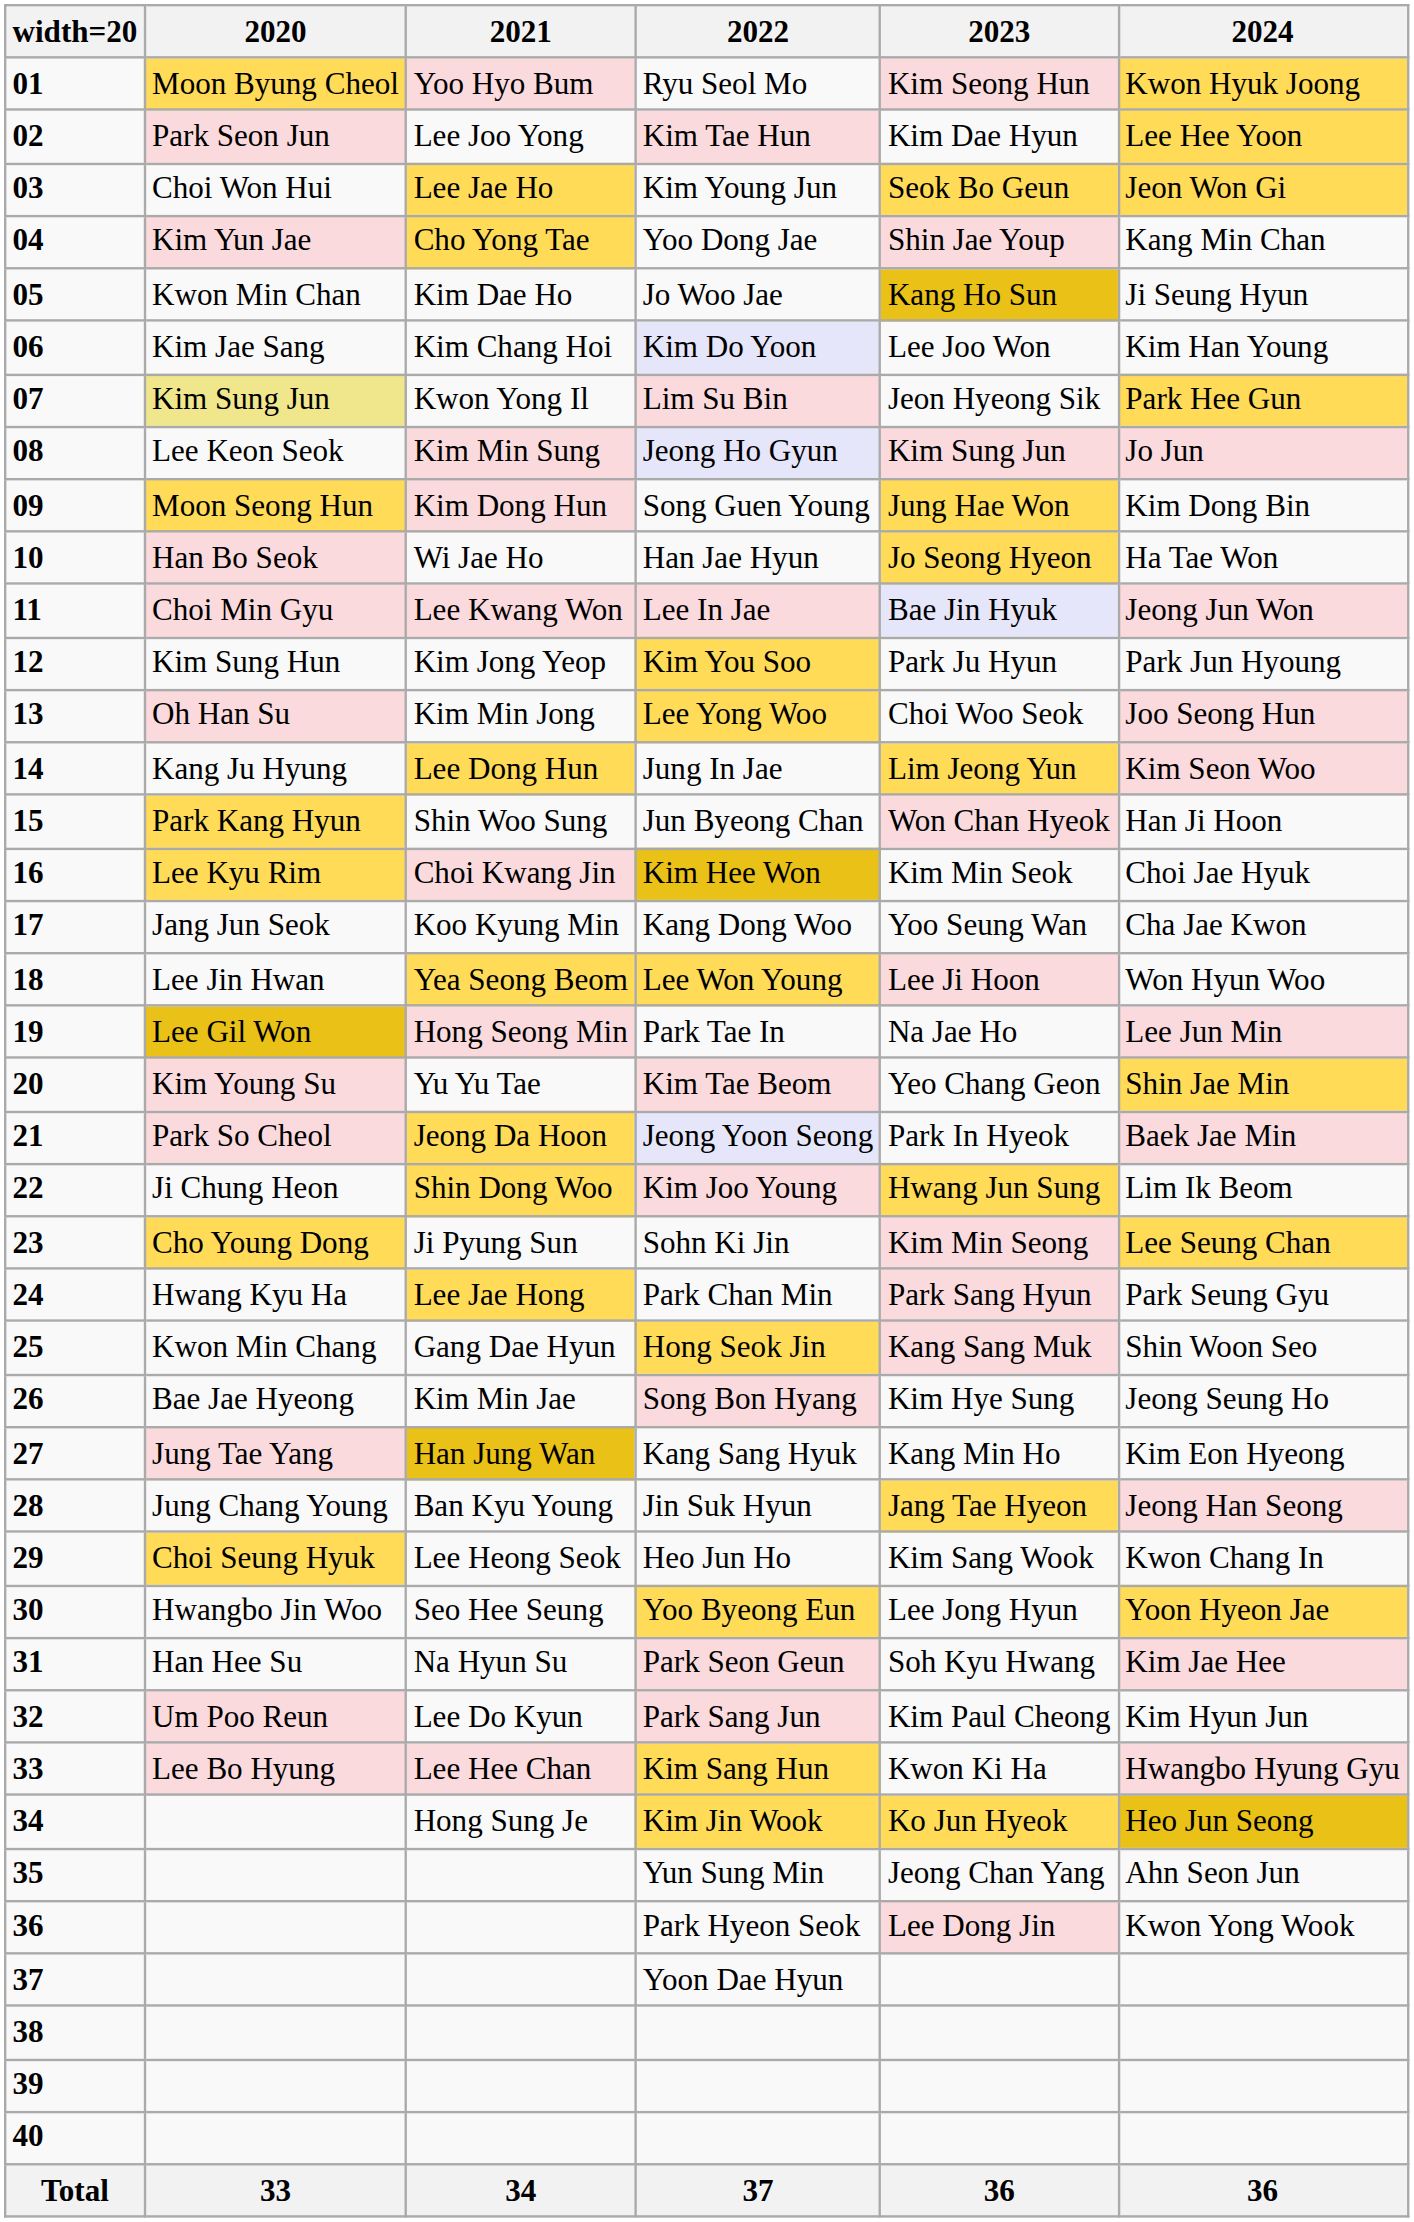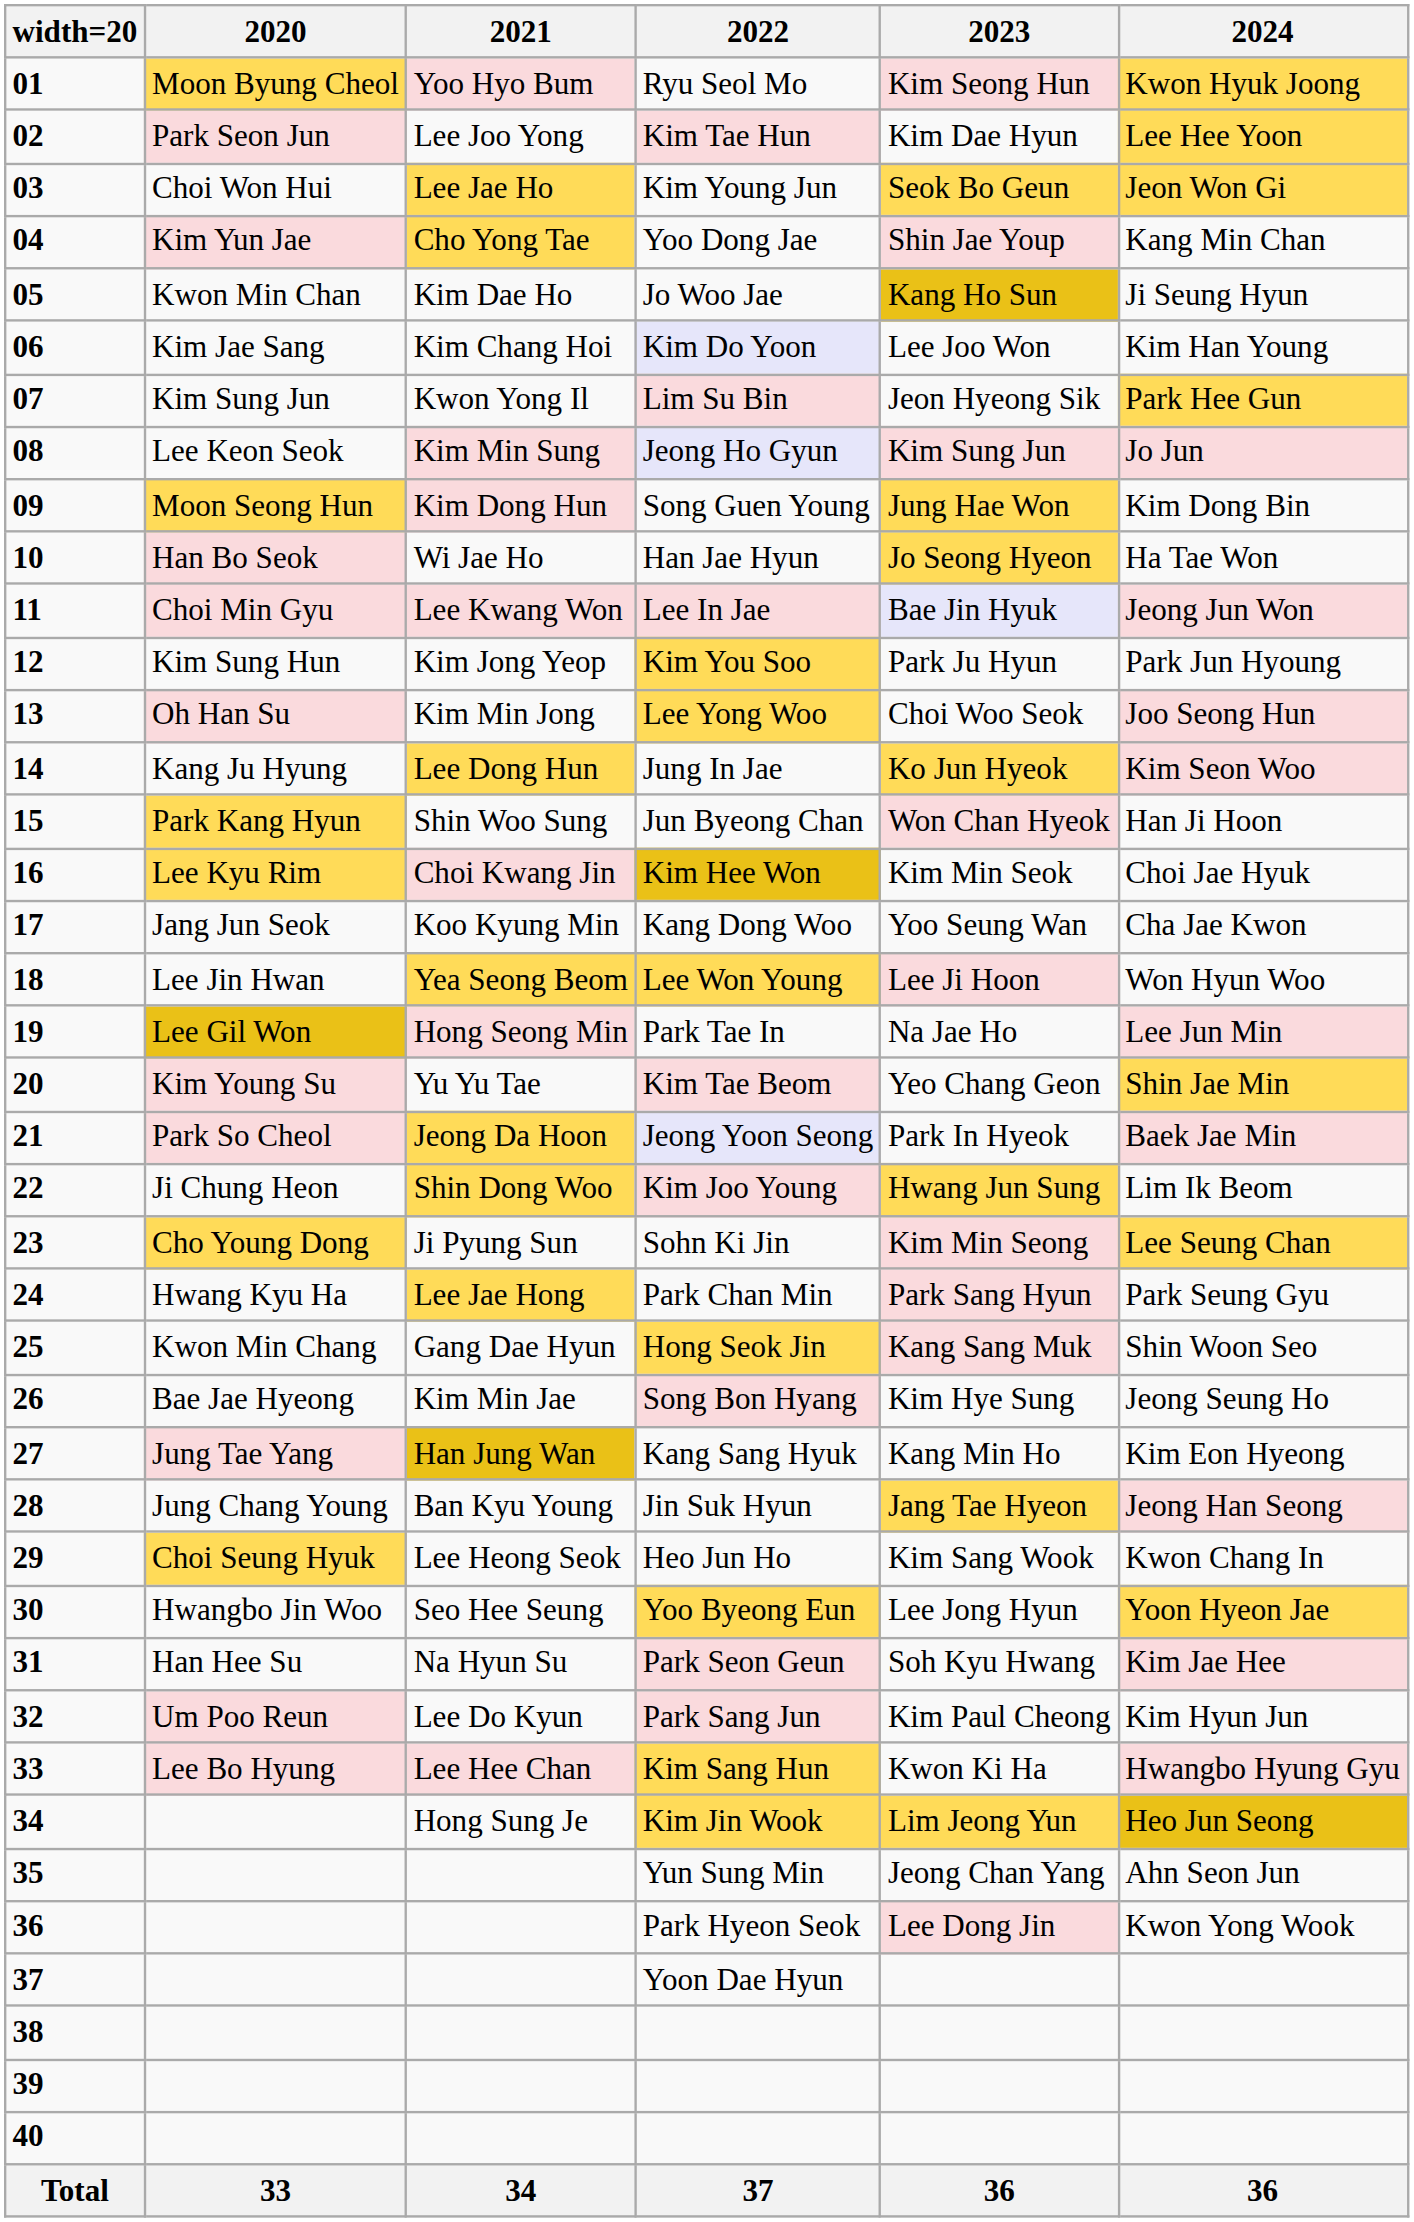(241, 399) khaki background -> (241, 399) no background
(982, 768) Lim Jeong Yun -> (978, 768) Ko Jun Hyeok
(978, 1821) Ko Jun Hyeok -> (982, 1821) Lim Jeong Yun
